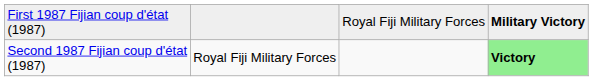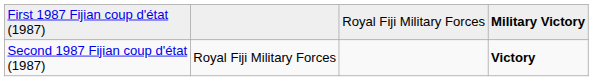(513, 57) lightgreen background -> (513, 57) no background
